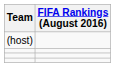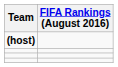(20, 40) normal -> (21, 40) bold
